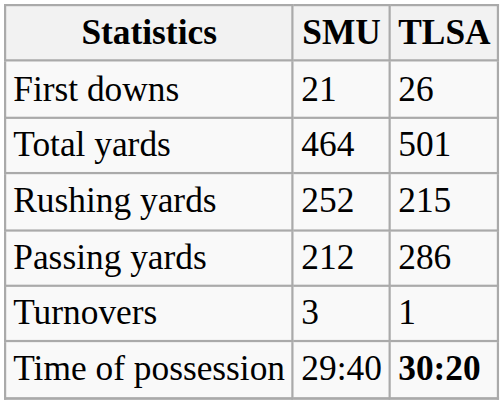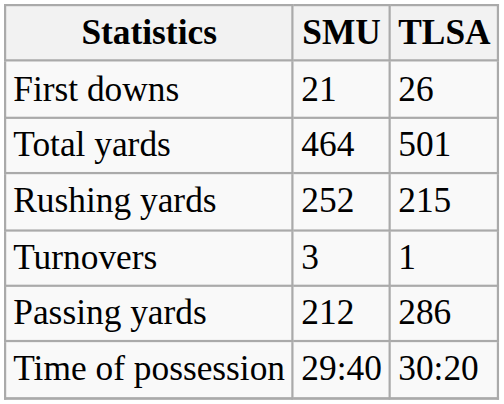rows swapped: (110, 256) <-> (85, 312)
(439, 369) bold -> (438, 369) normal
